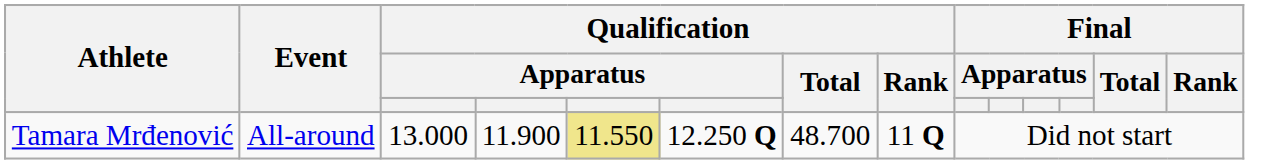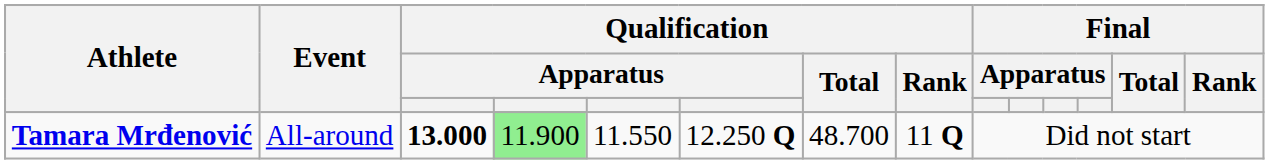(123, 135) normal -> (132, 135) bold
(428, 135) normal -> (447, 135) bold
(521, 135) no background -> (540, 135) lightgreen background
(614, 135) khaki background -> (633, 135) no background
